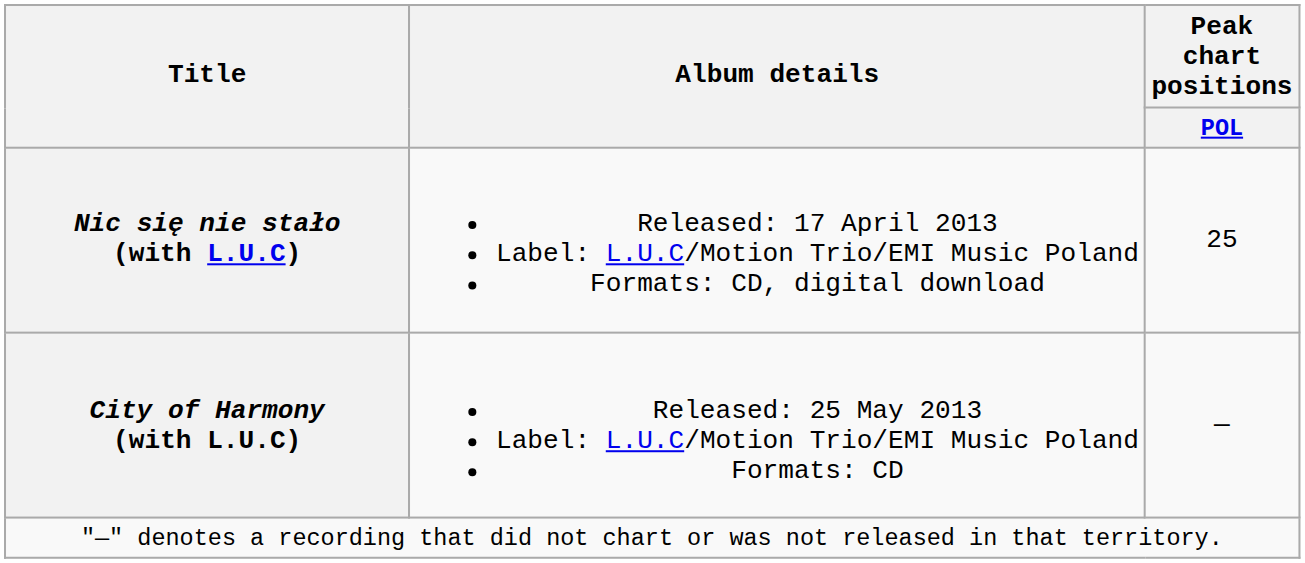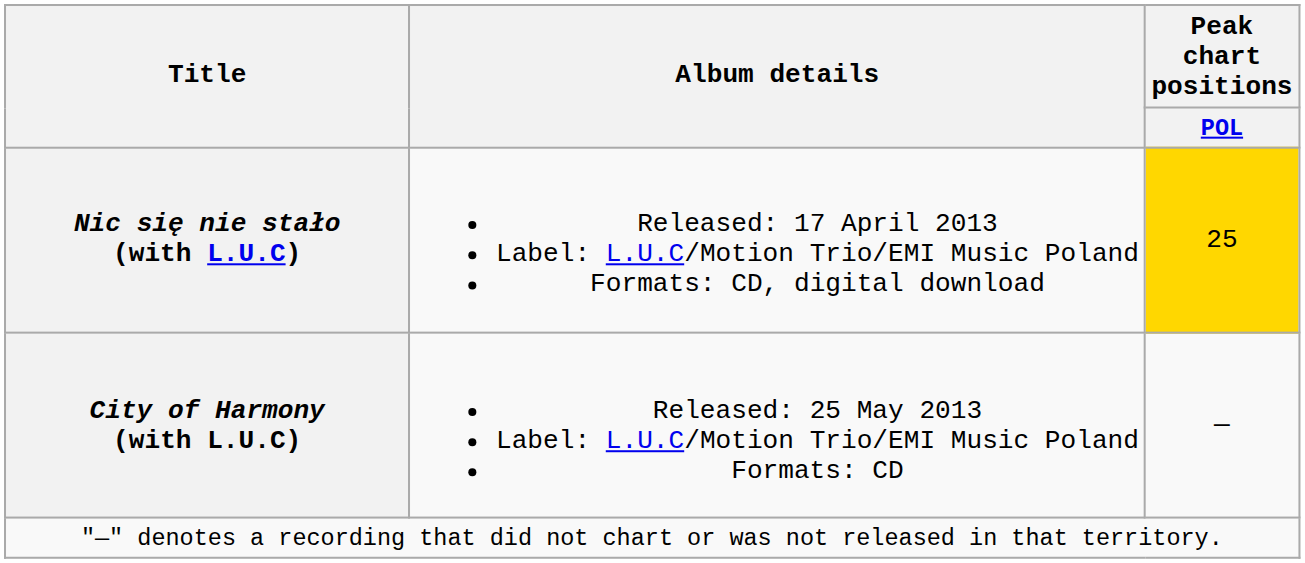(1222, 240) no background -> (1222, 240) gold background
